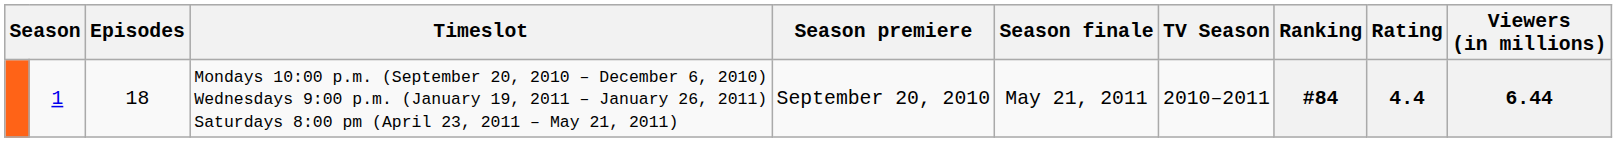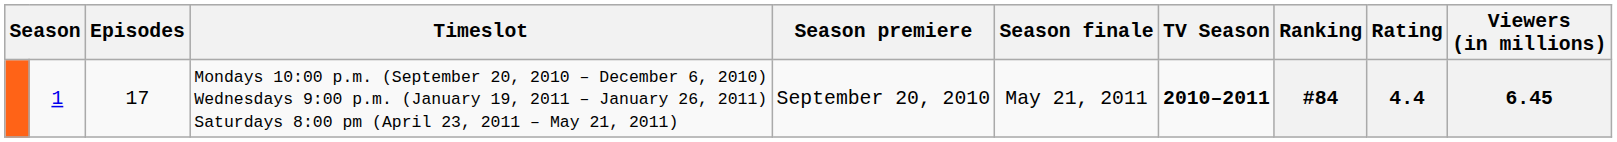(137, 99) 18 -> (137, 99) 17
(1216, 99) normal -> (1216, 99) bold
(1529, 99) 6.44 -> (1529, 99) 6.45
